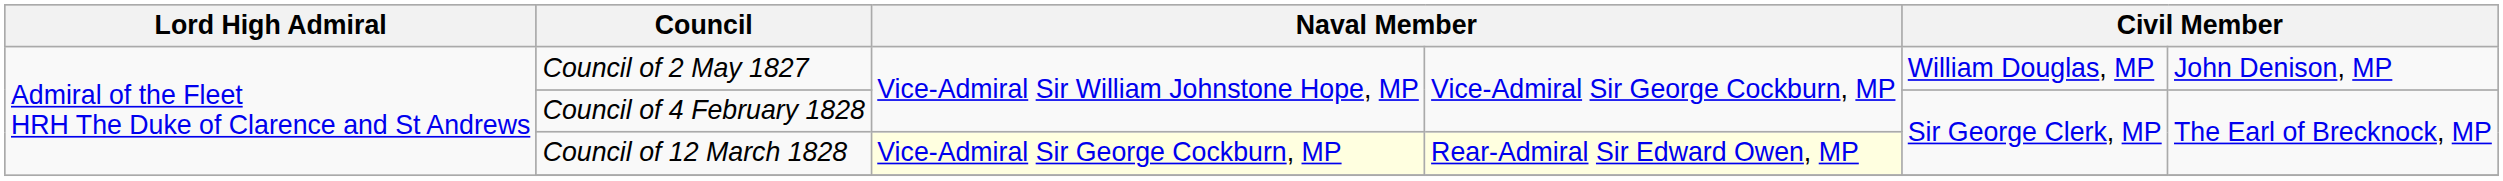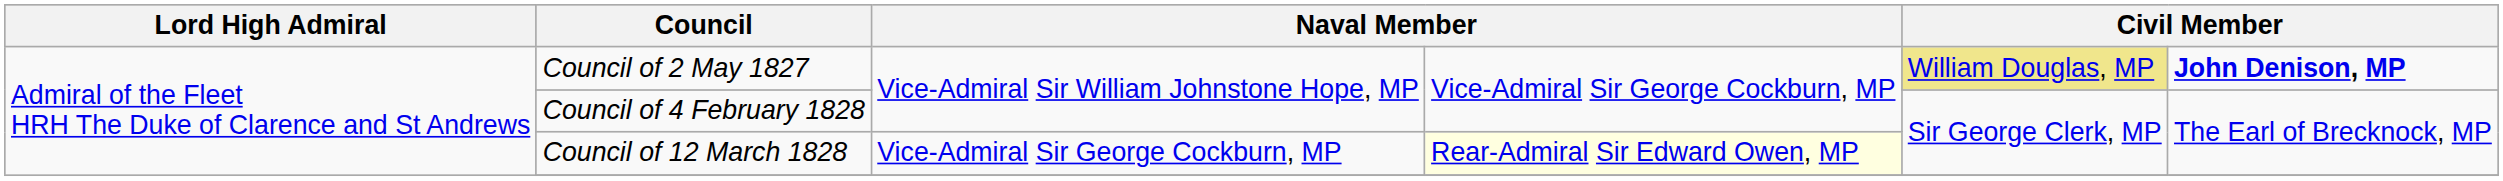(2031, 68) no background -> (2031, 68) khaki background
(2283, 68) normal -> (2290, 68) bold
(1109, 152) lightyellow background -> (1109, 152) no background
